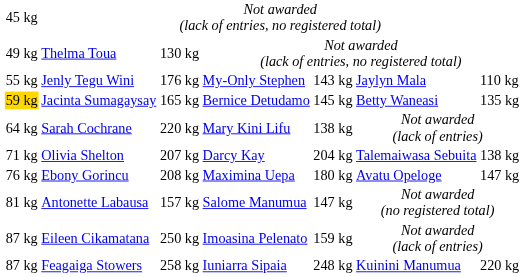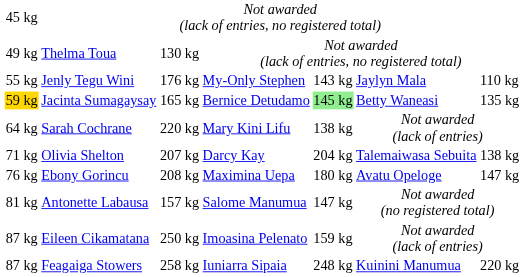(333, 100) no background -> (333, 100) lightgreen background
